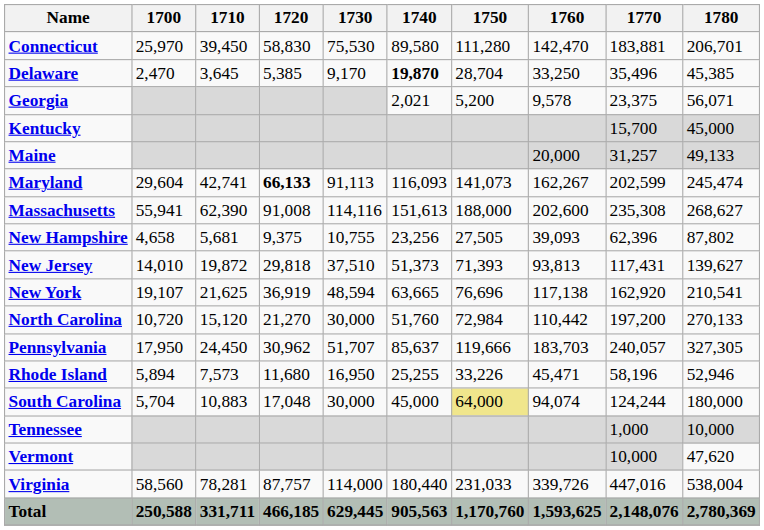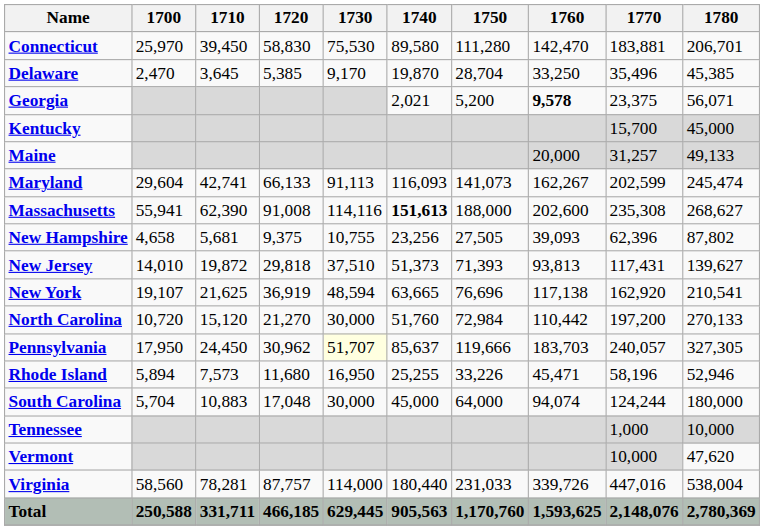(415, 73) bold -> (415, 73) normal
(552, 100) normal -> (552, 100) bold
(287, 182) bold -> (287, 182) normal
(419, 210) normal -> (419, 210) bold
(351, 347) no background -> (351, 347) lightyellow background
(479, 401) khaki background -> (479, 401) no background
